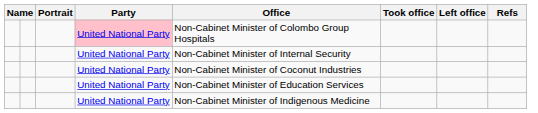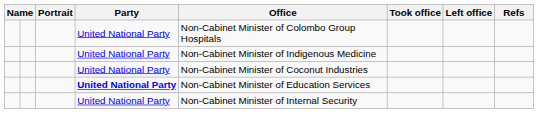(124, 33) pink background -> (124, 33) no background
(262, 54) Non-Cabinet Minister of Internal Security -> (278, 54) Non-Cabinet Minister of Indigenous Medicine
(124, 85) normal -> (127, 85) bold
(272, 101) Non-Cabinet Minister of Indigenous Medicine -> (269, 101) Non-Cabinet Minister of Internal Security
